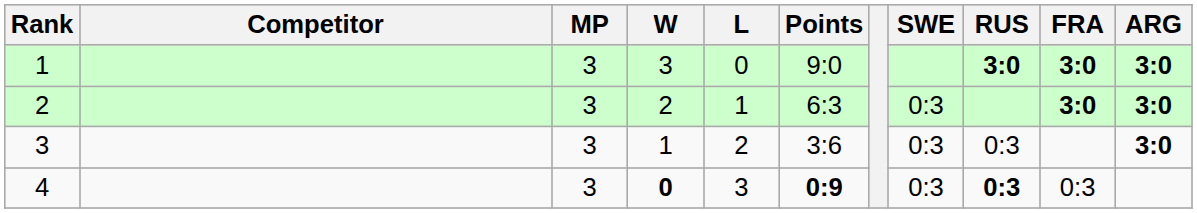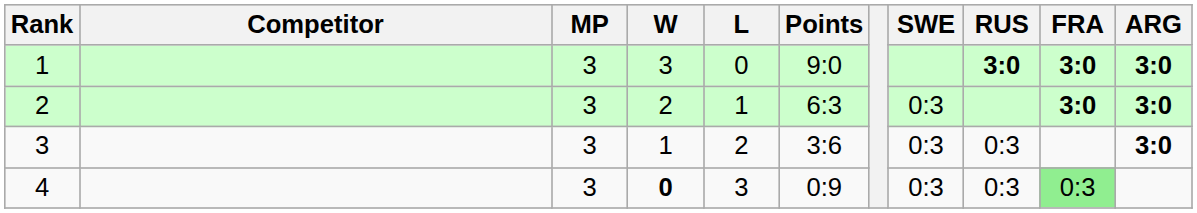(824, 187) bold -> (824, 187) normal
(1002, 187) bold -> (1002, 187) normal
(1078, 187) no background -> (1078, 187) lightgreen background
